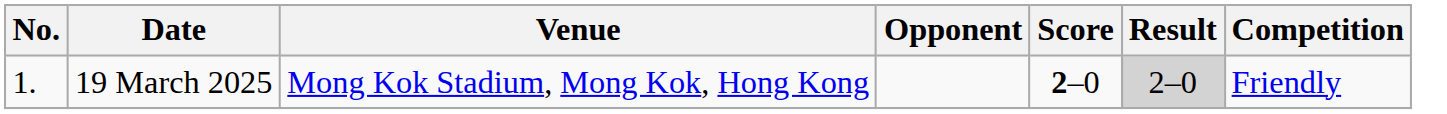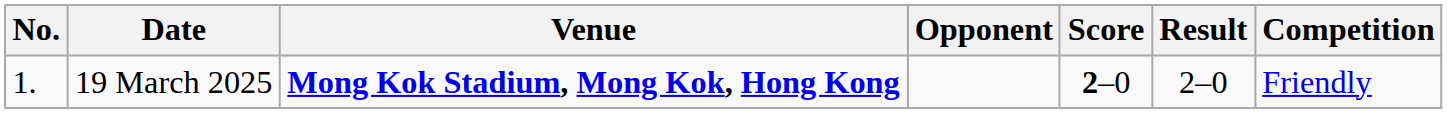(578, 81) normal -> (594, 81) bold
(1173, 81) lightgrey background -> (1203, 81) no background
